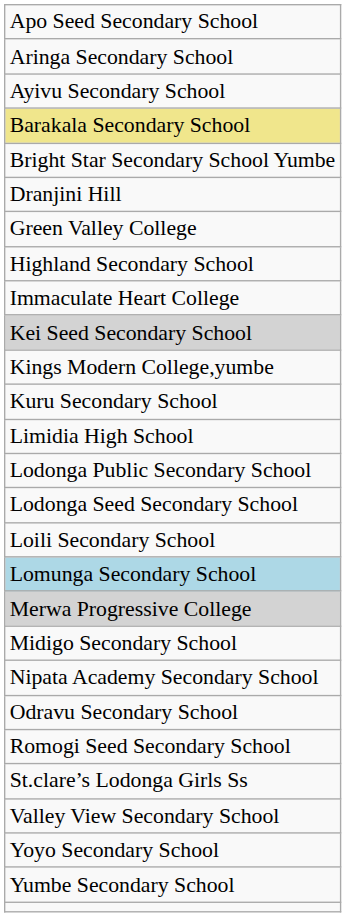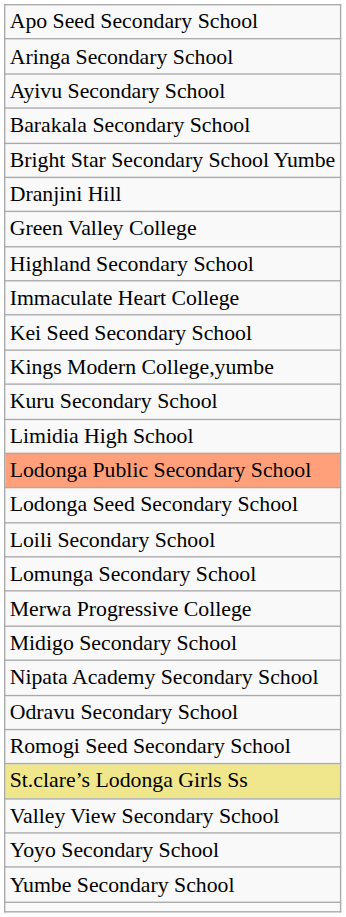(130, 125) khaki background -> (130, 125) no background
(131, 332) lightgrey background -> (131, 332) no background
(160, 470) no background -> (160, 470) lightsalmon background
(133, 573) lightblue background -> (133, 573) no background
(131, 608) lightgrey background -> (131, 608) no background
(129, 780) no background -> (129, 780) khaki background
